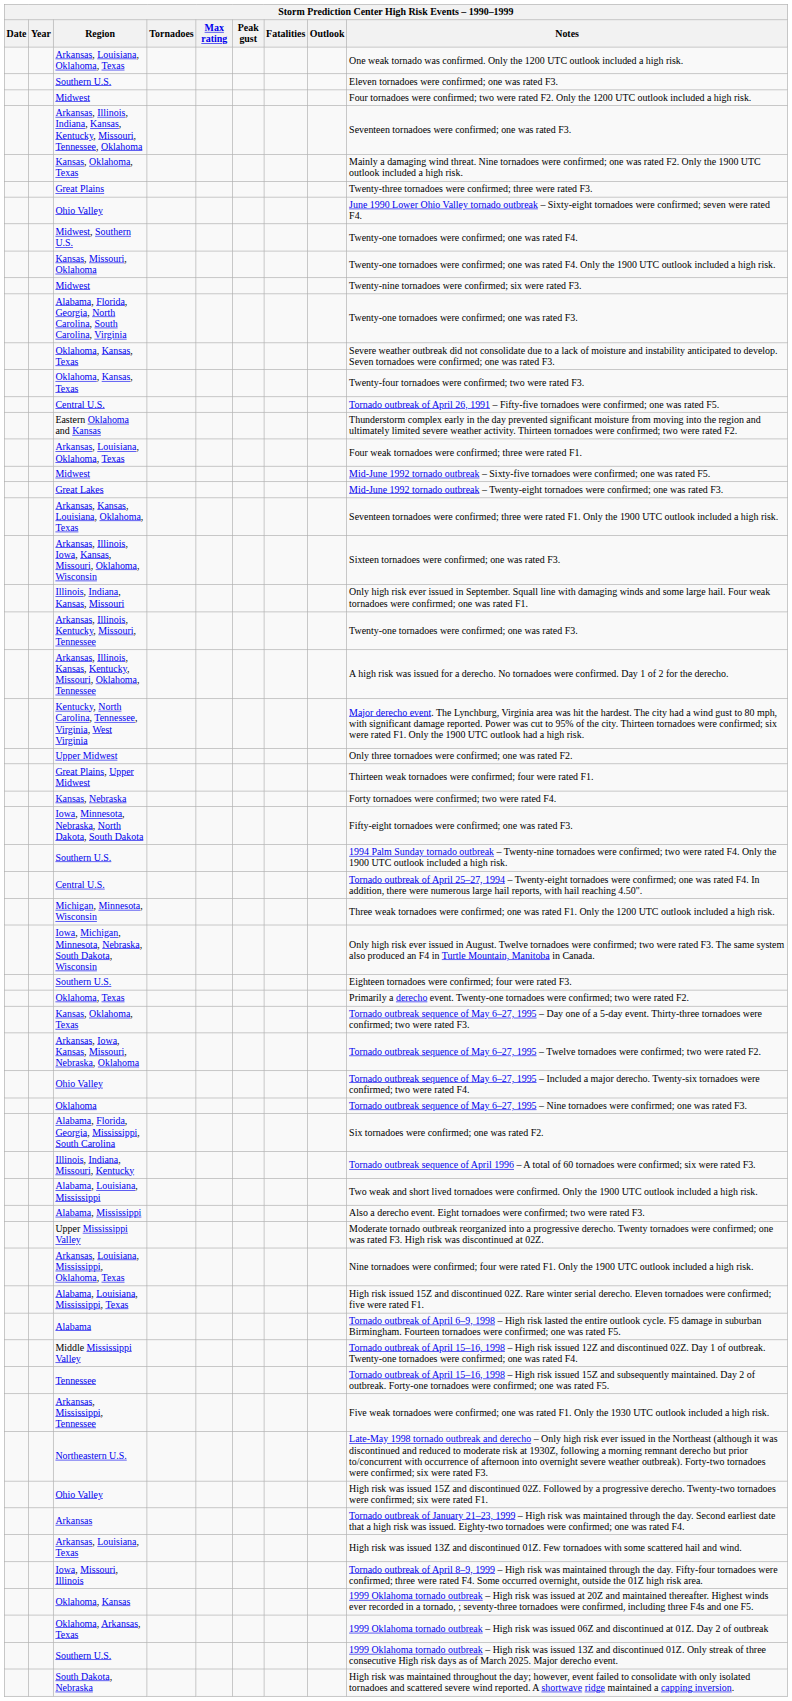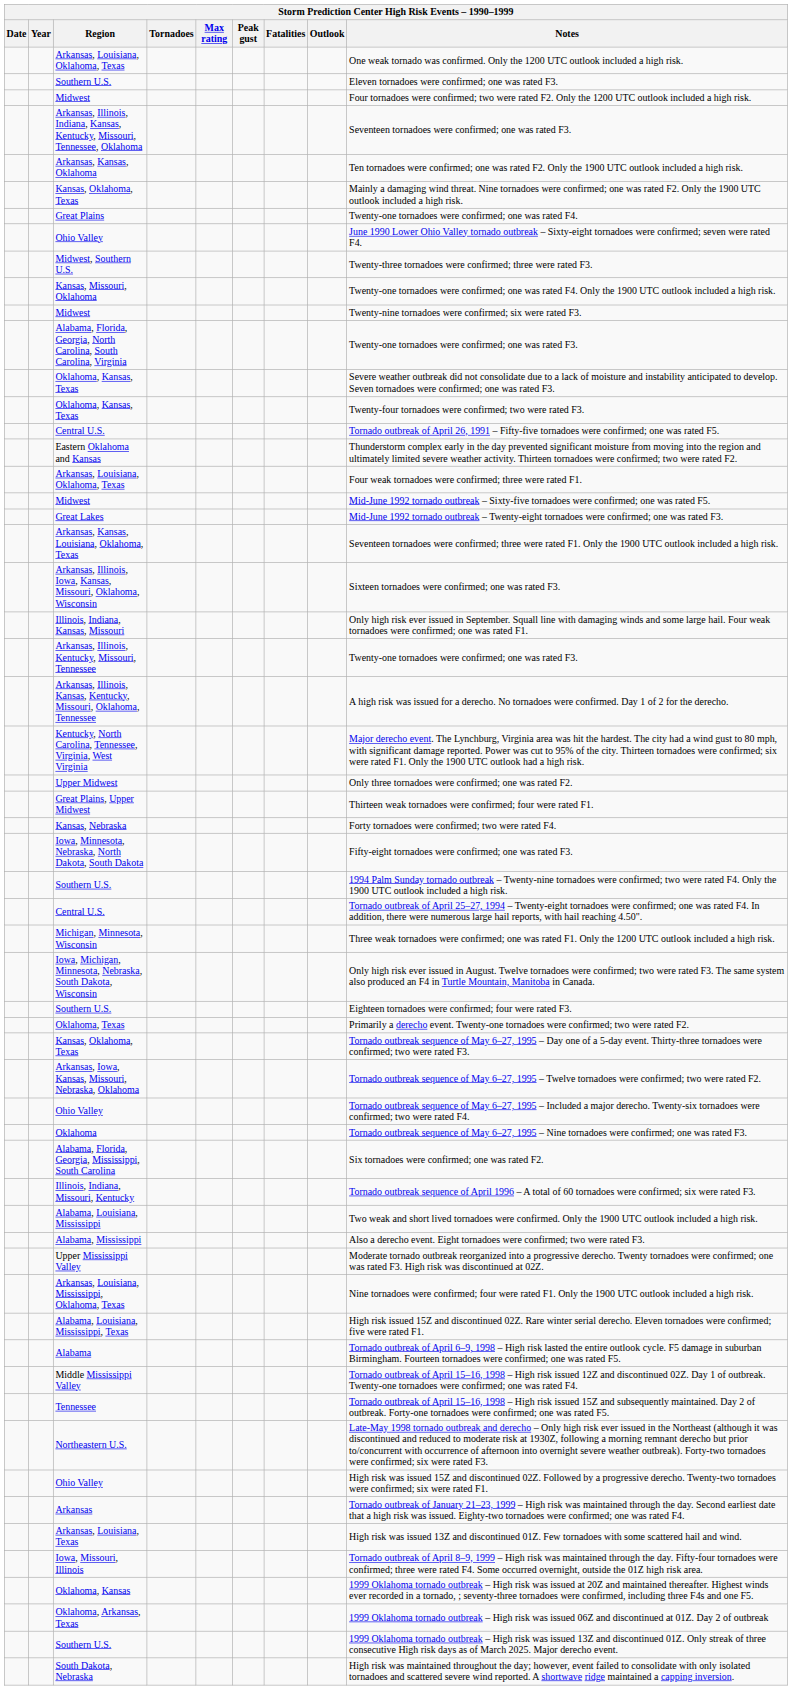+ row: (17, 168)
(471, 189) Twenty-three tornadoes were confirmed; three were rated F3. -> (463, 216) Twenty-one tornadoes were confirmed; one was rated F4.
(463, 237) Twenty-one tornadoes were confirmed; one was rated F4. -> (471, 264) Twenty-three tornadoes were confirmed; three were rated F3.
- row: (17, 1413)
